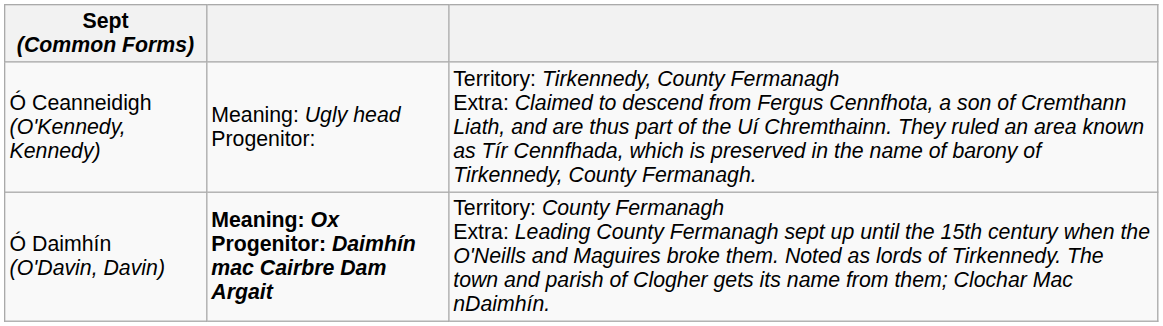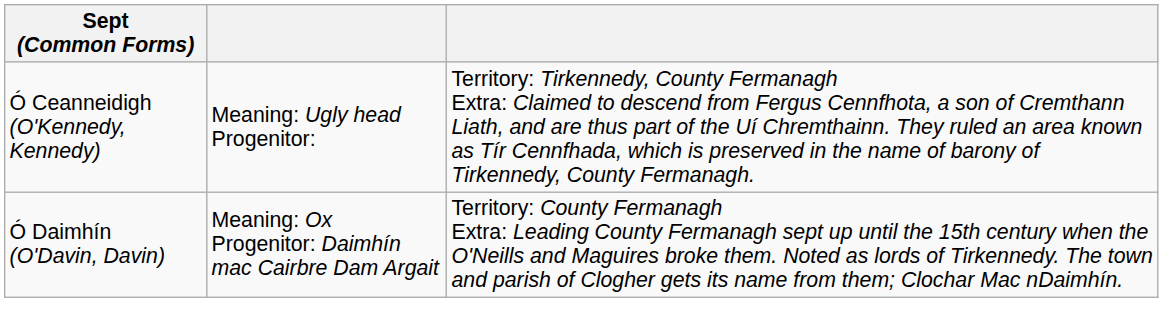(314, 256) bold -> (325, 244) normal
